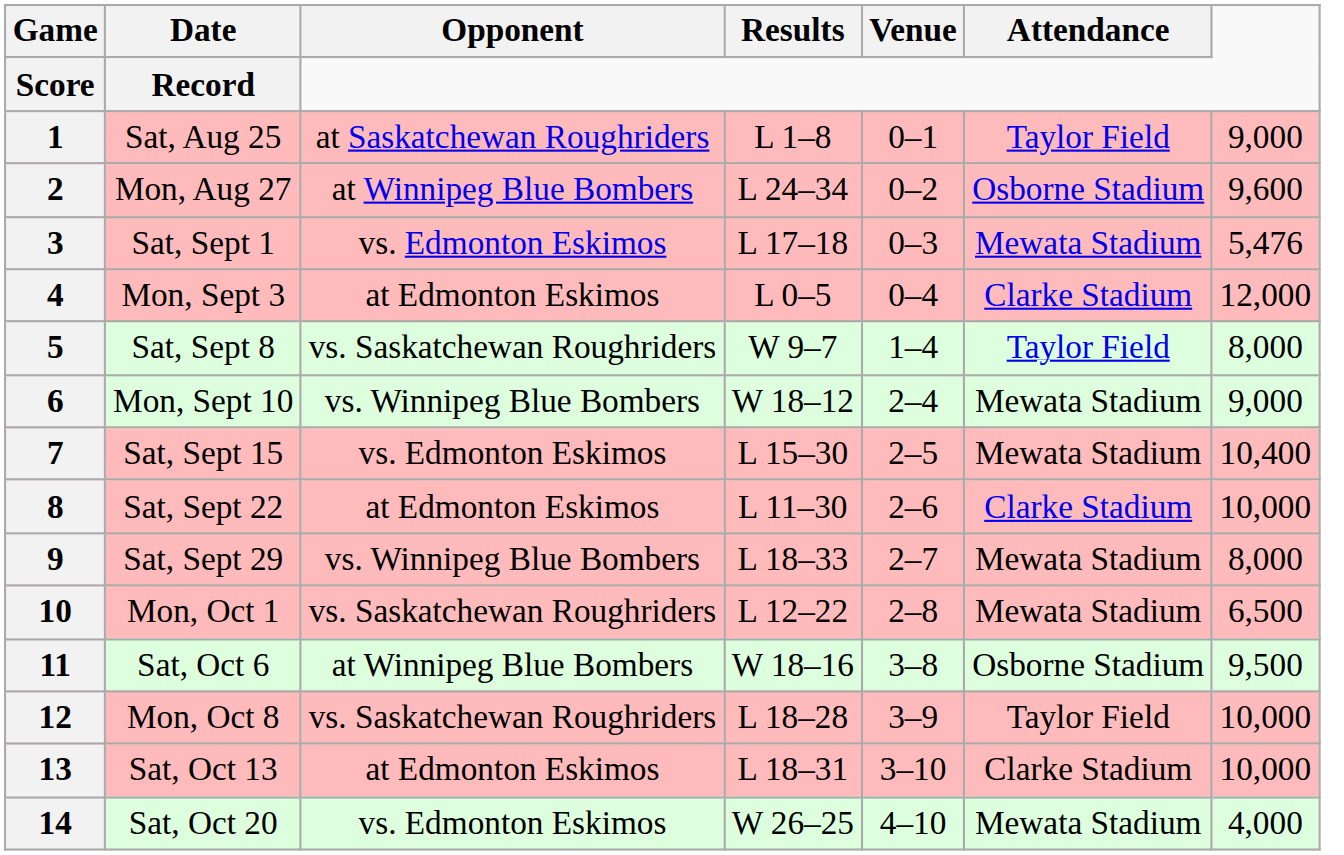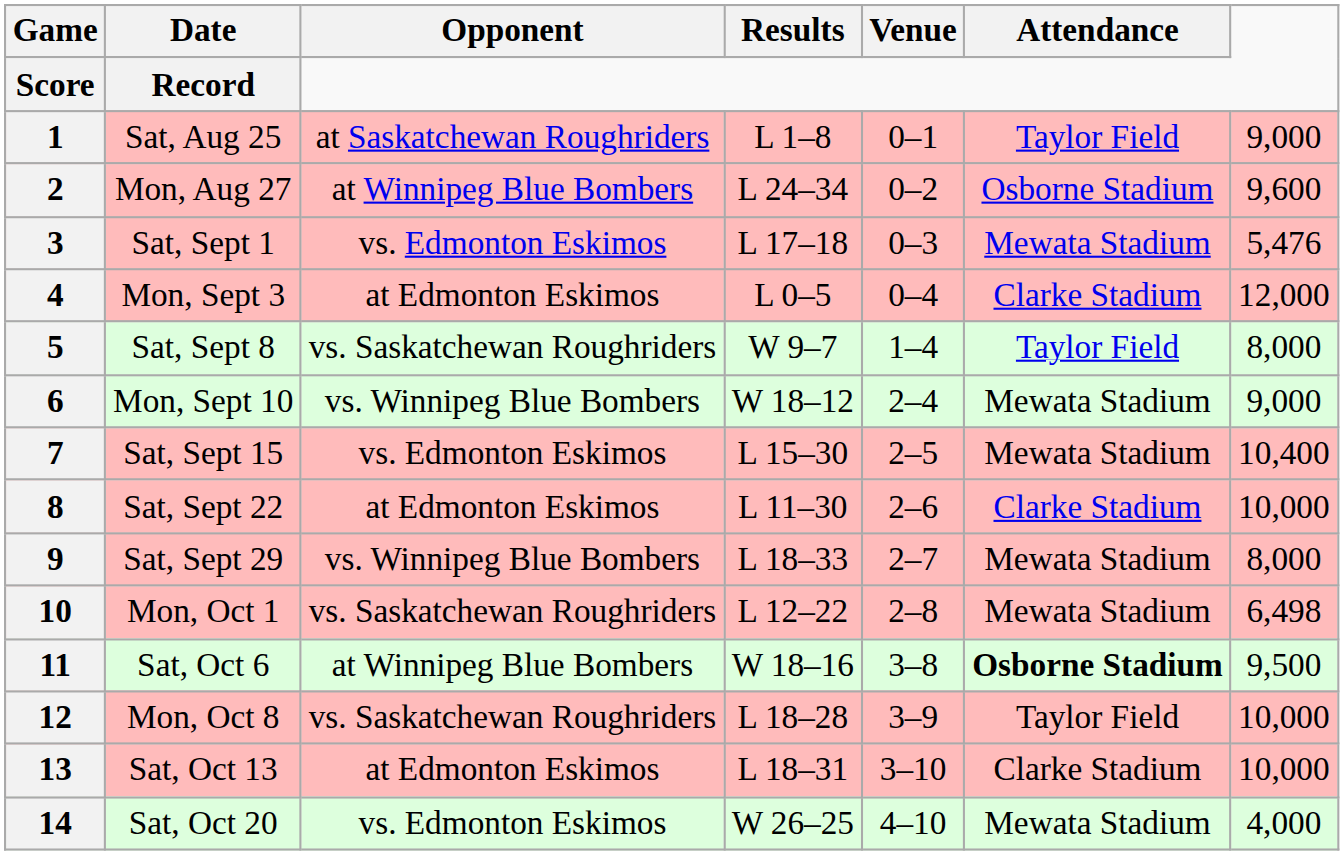(1265, 611) 6,500 -> (1284, 611) 6,498
(1088, 664) normal -> (1097, 664) bold
